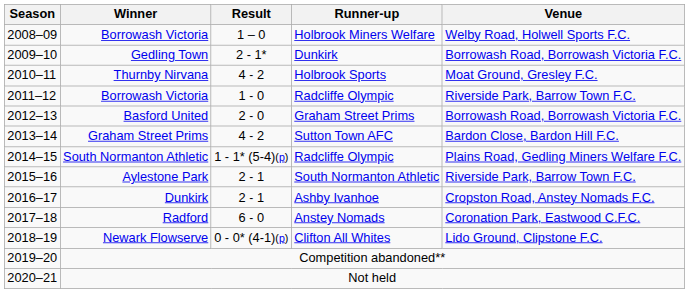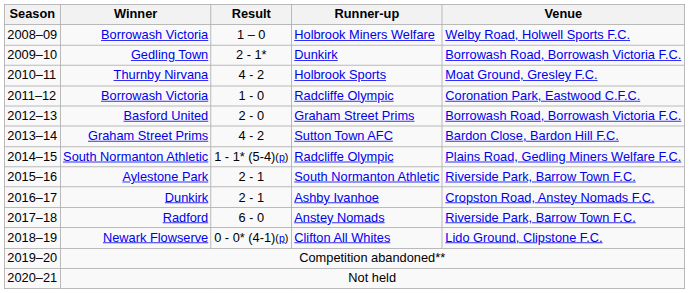(541, 95) Riverside Park, Barrow Town F.C. -> (543, 95) Coronation Park, Eastwood C.F.C.
(543, 217) Coronation Park, Eastwood C.F.C. -> (541, 217) Riverside Park, Barrow Town F.C.
